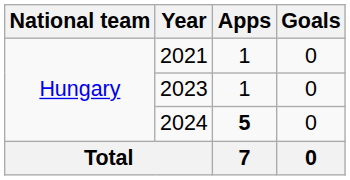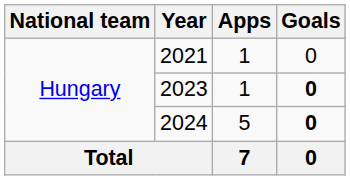(311, 89) normal -> (311, 89) bold
(244, 123) bold -> (244, 123) normal
(311, 123) normal -> (311, 123) bold
